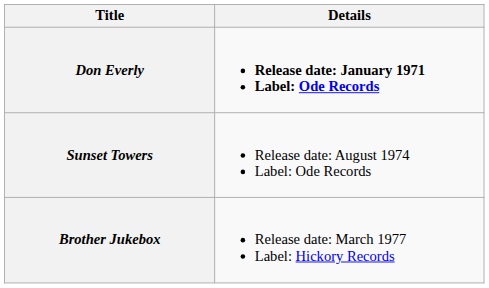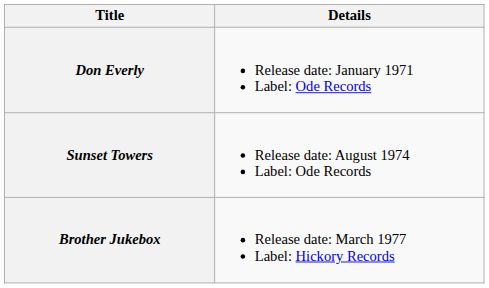(349, 78) bold -> (349, 78) normal
